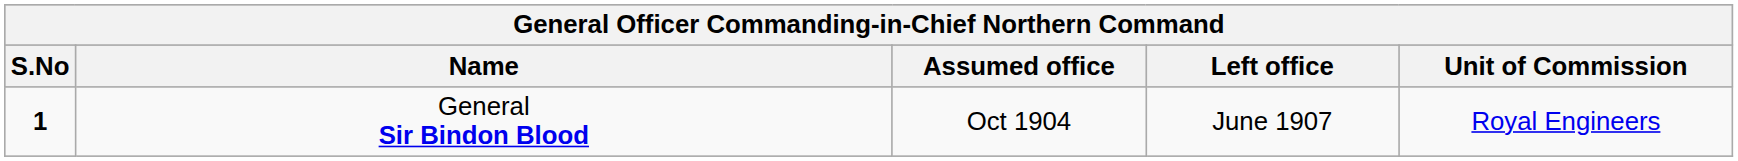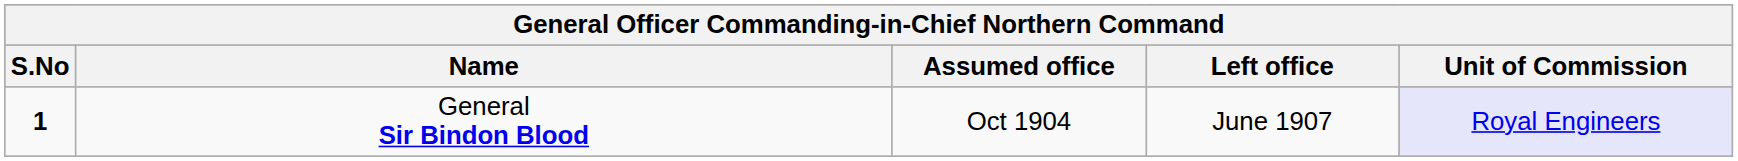(1566, 121) no background -> (1566, 121) lavender background
